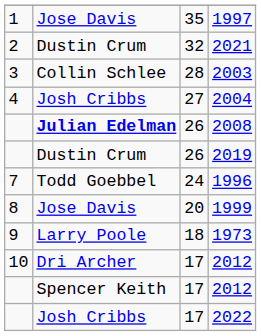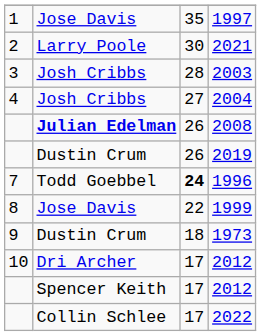(91, 46) Dustin Crum -> (91, 46) Larry Poole
(194, 46) 32 -> (194, 46) 30
(101, 73) Collin Schlee -> (91, 73) Josh Cribbs
(194, 182) normal -> (194, 182) bold
(194, 209) 20 -> (194, 209) 22
(91, 236) Larry Poole -> (91, 236) Dustin Crum
(91, 317) Josh Cribbs -> (101, 317) Collin Schlee
